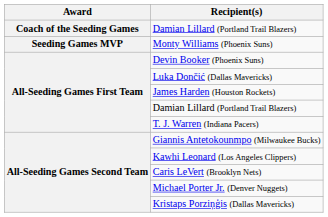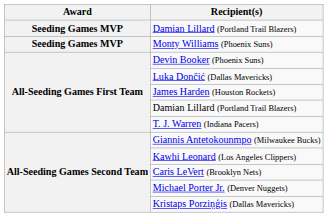(77, 28) Coach of the Seeding Games -> (77, 28) Seeding Games MVP
